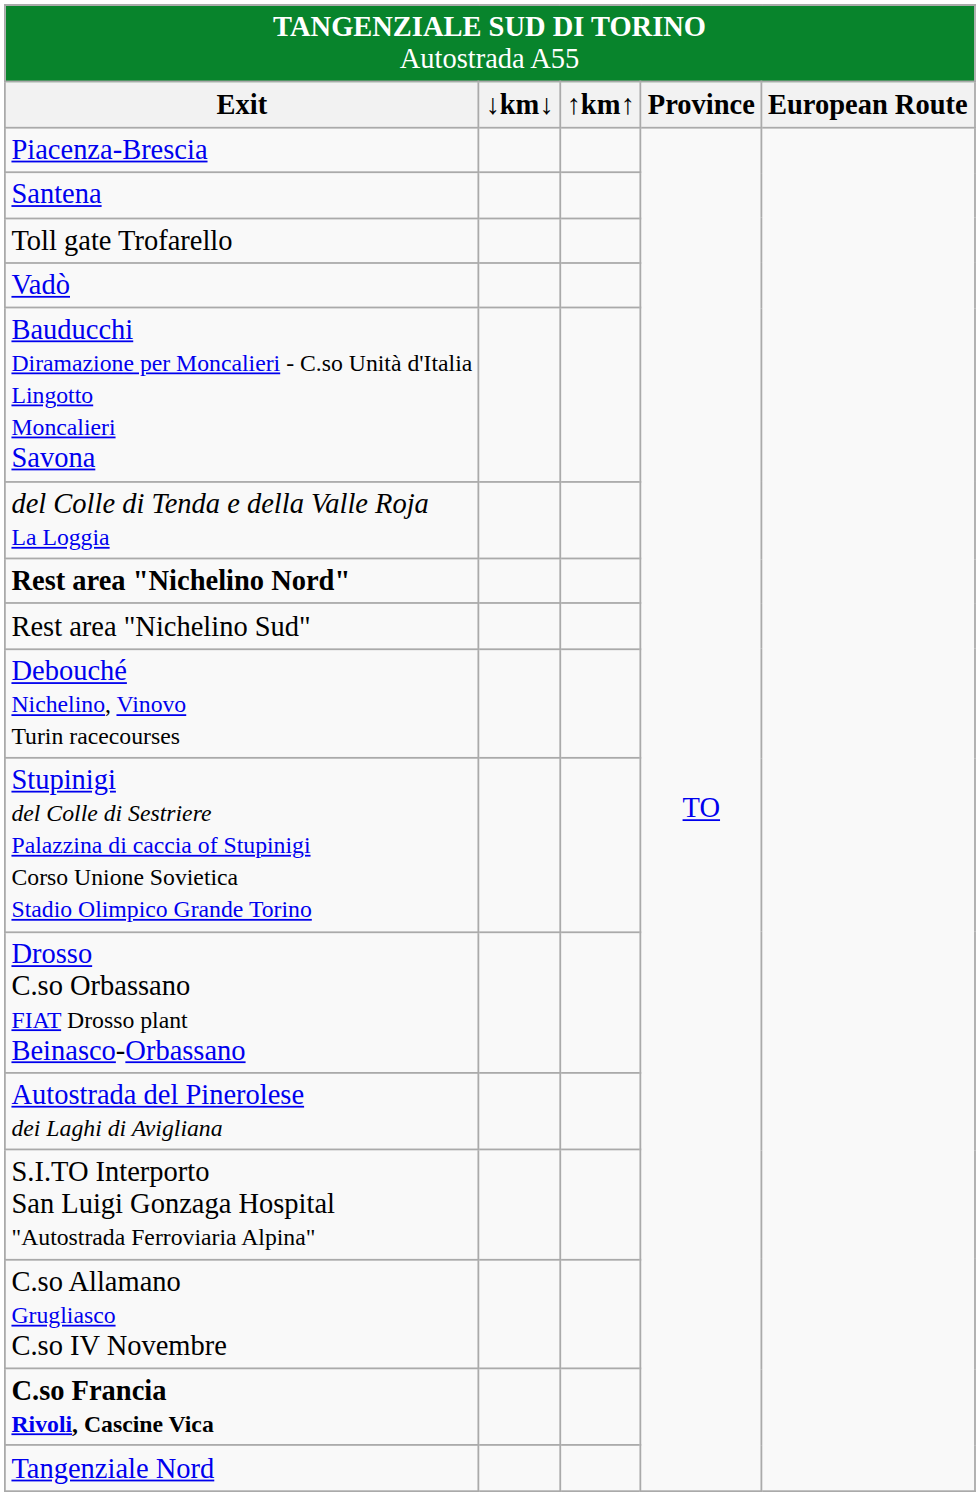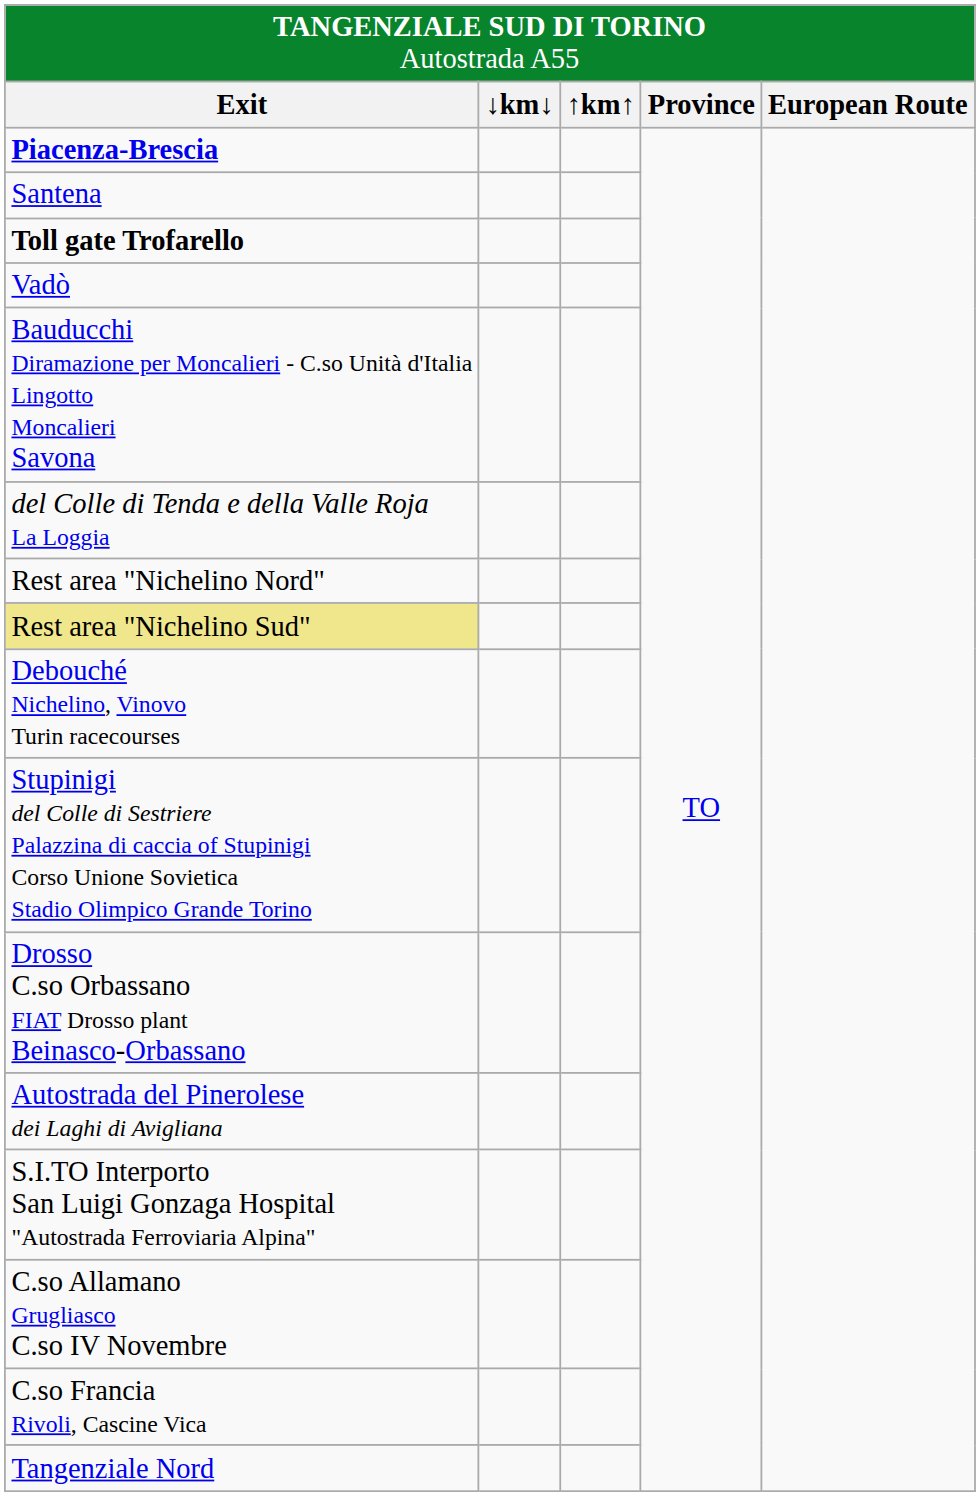(109, 149) normal -> (115, 149) bold
(122, 239) normal -> (128, 239) bold
(181, 580) bold -> (168, 580) normal
(161, 625) no background -> (161, 625) khaki background
(113, 1406) bold -> (109, 1406) normal
